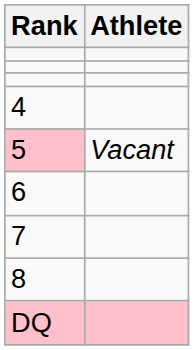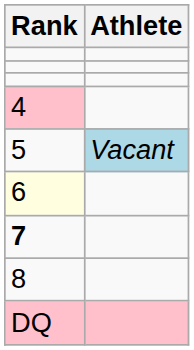(19, 106) no background -> (19, 106) pink background
(19, 149) pink background -> (19, 149) no background
(132, 149) no background -> (132, 149) lightblue background
(19, 193) no background -> (19, 193) lightyellow background
(19, 236) normal -> (19, 236) bold
